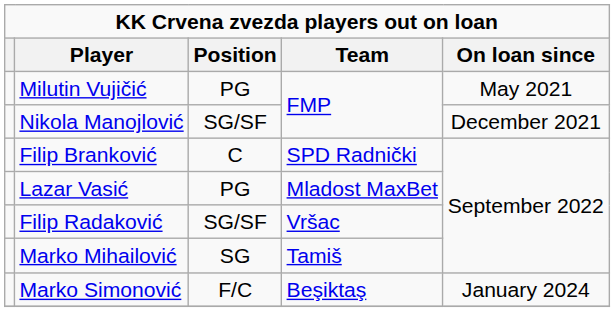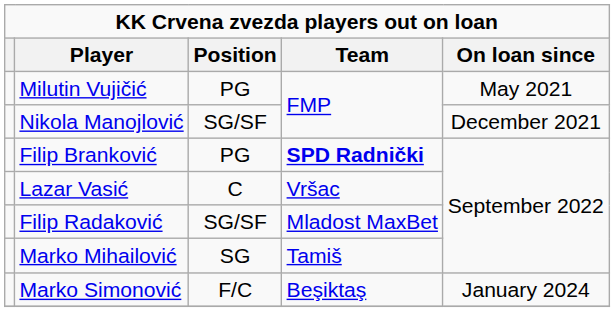(235, 155) C -> (235, 155) PG
(352, 155) normal -> (355, 155) bold
(235, 189) PG -> (235, 189) C
(362, 189) Mladost MaxBet -> (313, 189) Vršac
(313, 222) Vršac -> (362, 222) Mladost MaxBet
